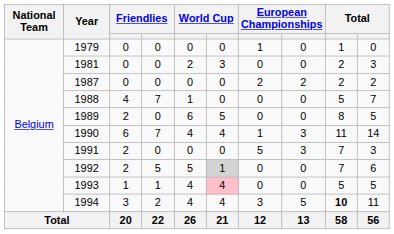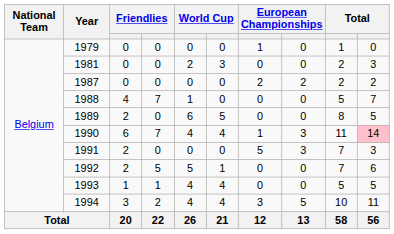(373, 133) no background -> (373, 133) pink background
(222, 168) lightgrey background -> (222, 168) no background
(222, 185) pink background -> (222, 185) no background
(341, 202) bold -> (341, 202) normal
